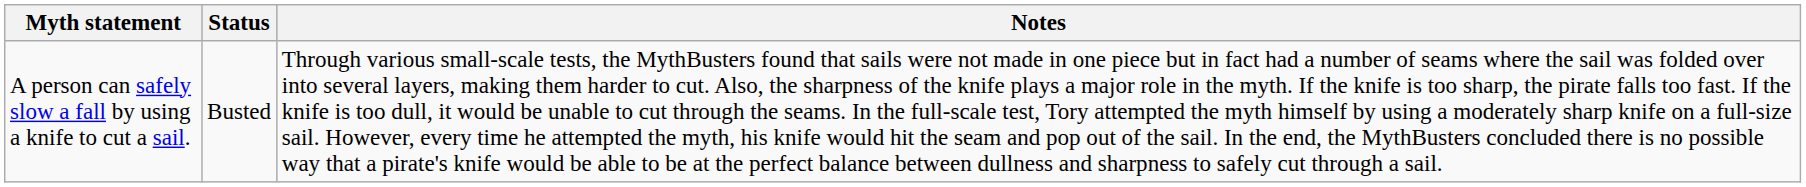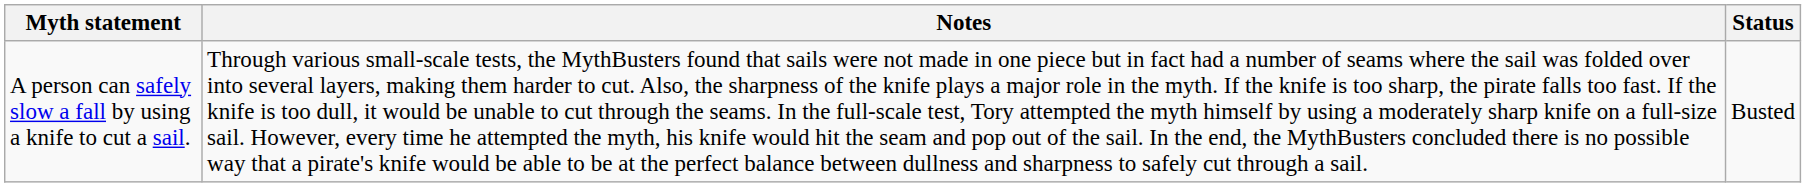columns swapped: (239, 22) <-> (1038, 22)
